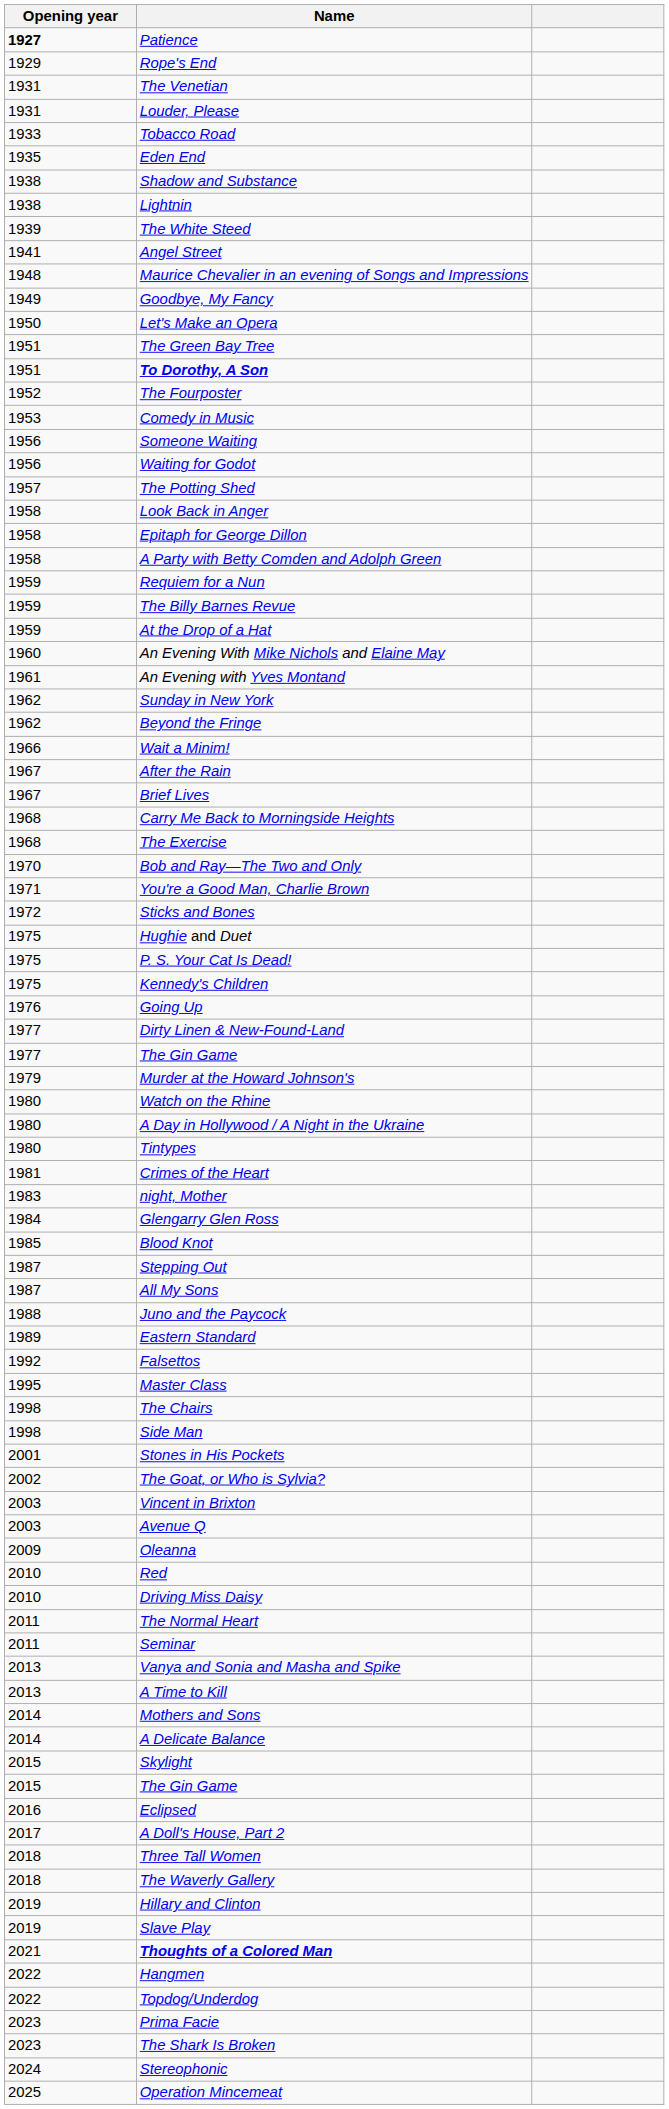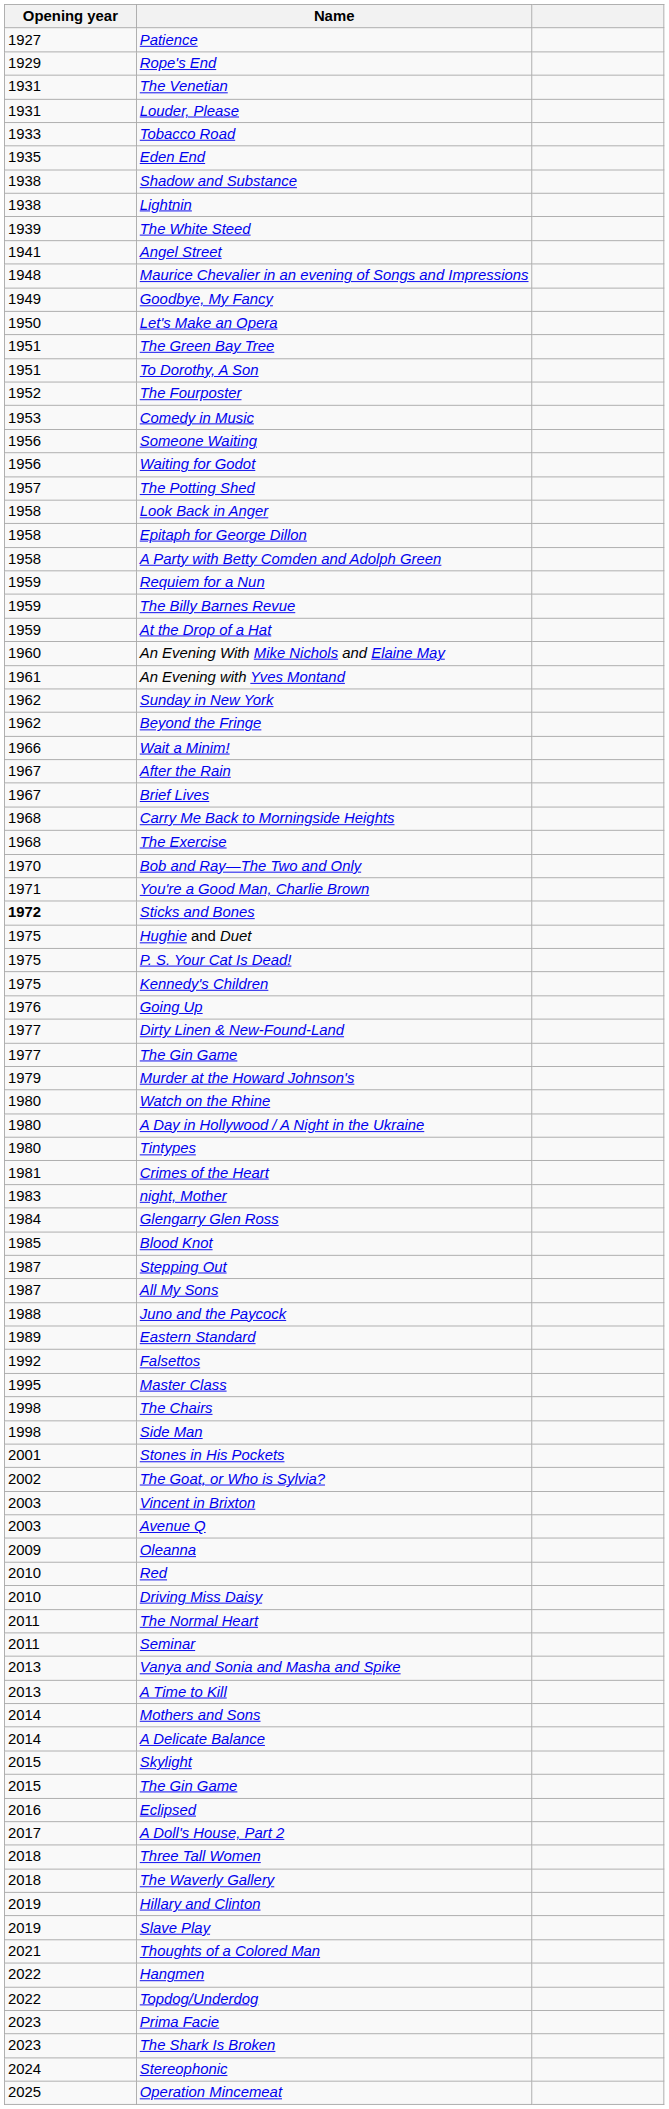(24, 39) bold -> (24, 39) normal
(204, 370) bold -> (199, 370) normal
(24, 913) normal -> (24, 913) bold
(236, 1951) bold -> (230, 1951) normal
